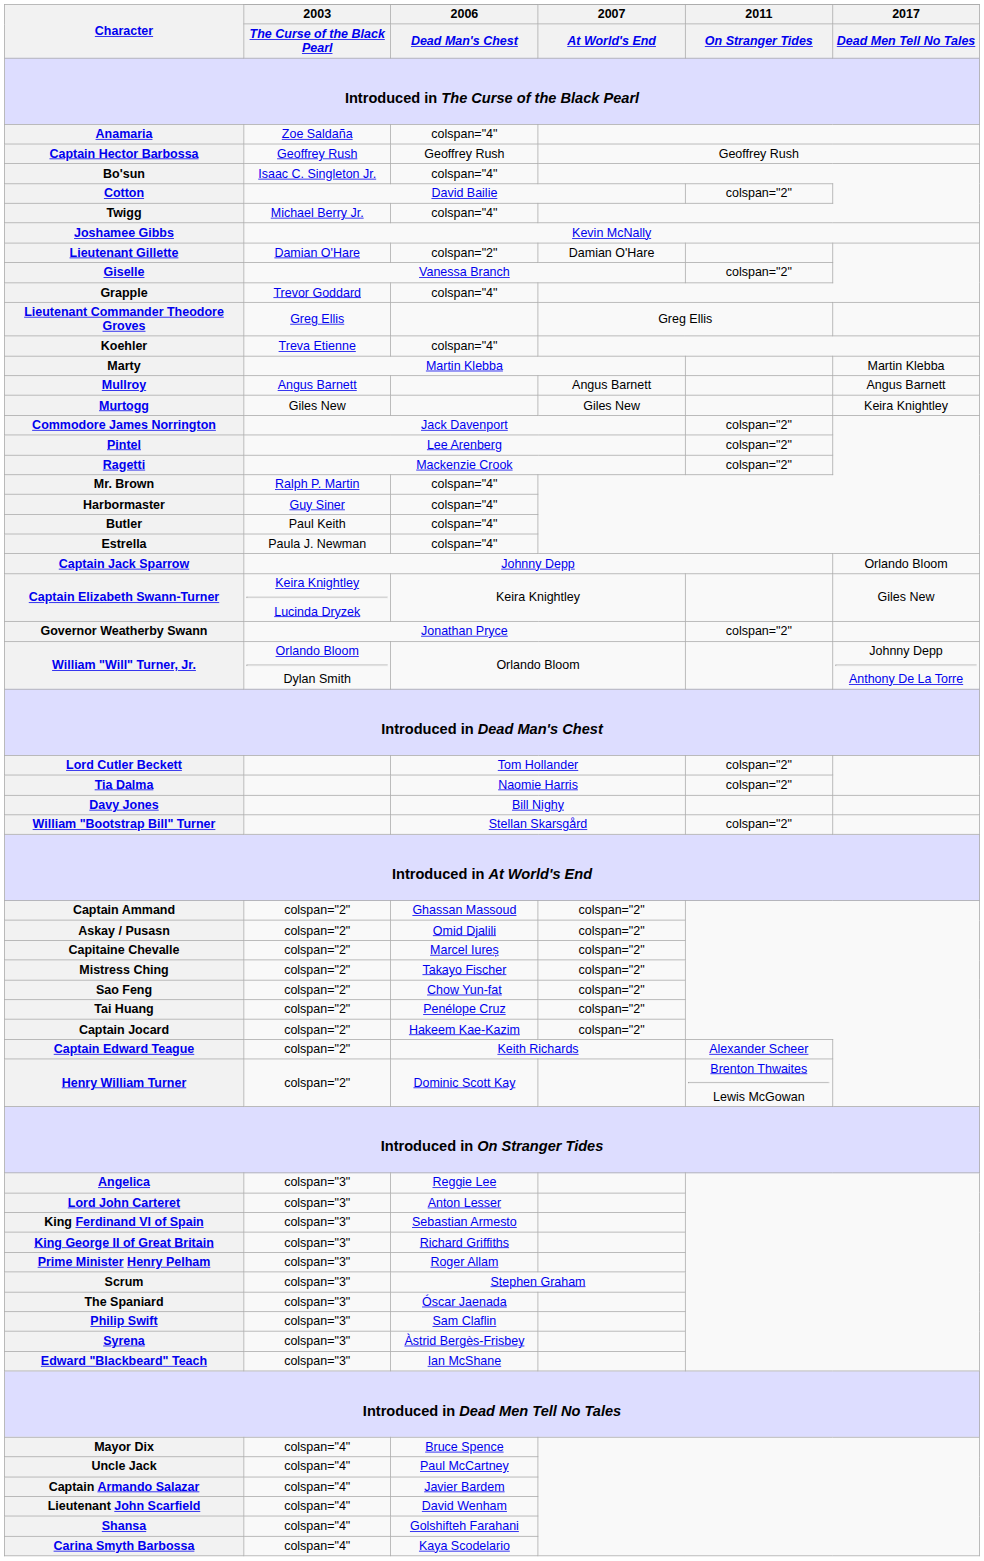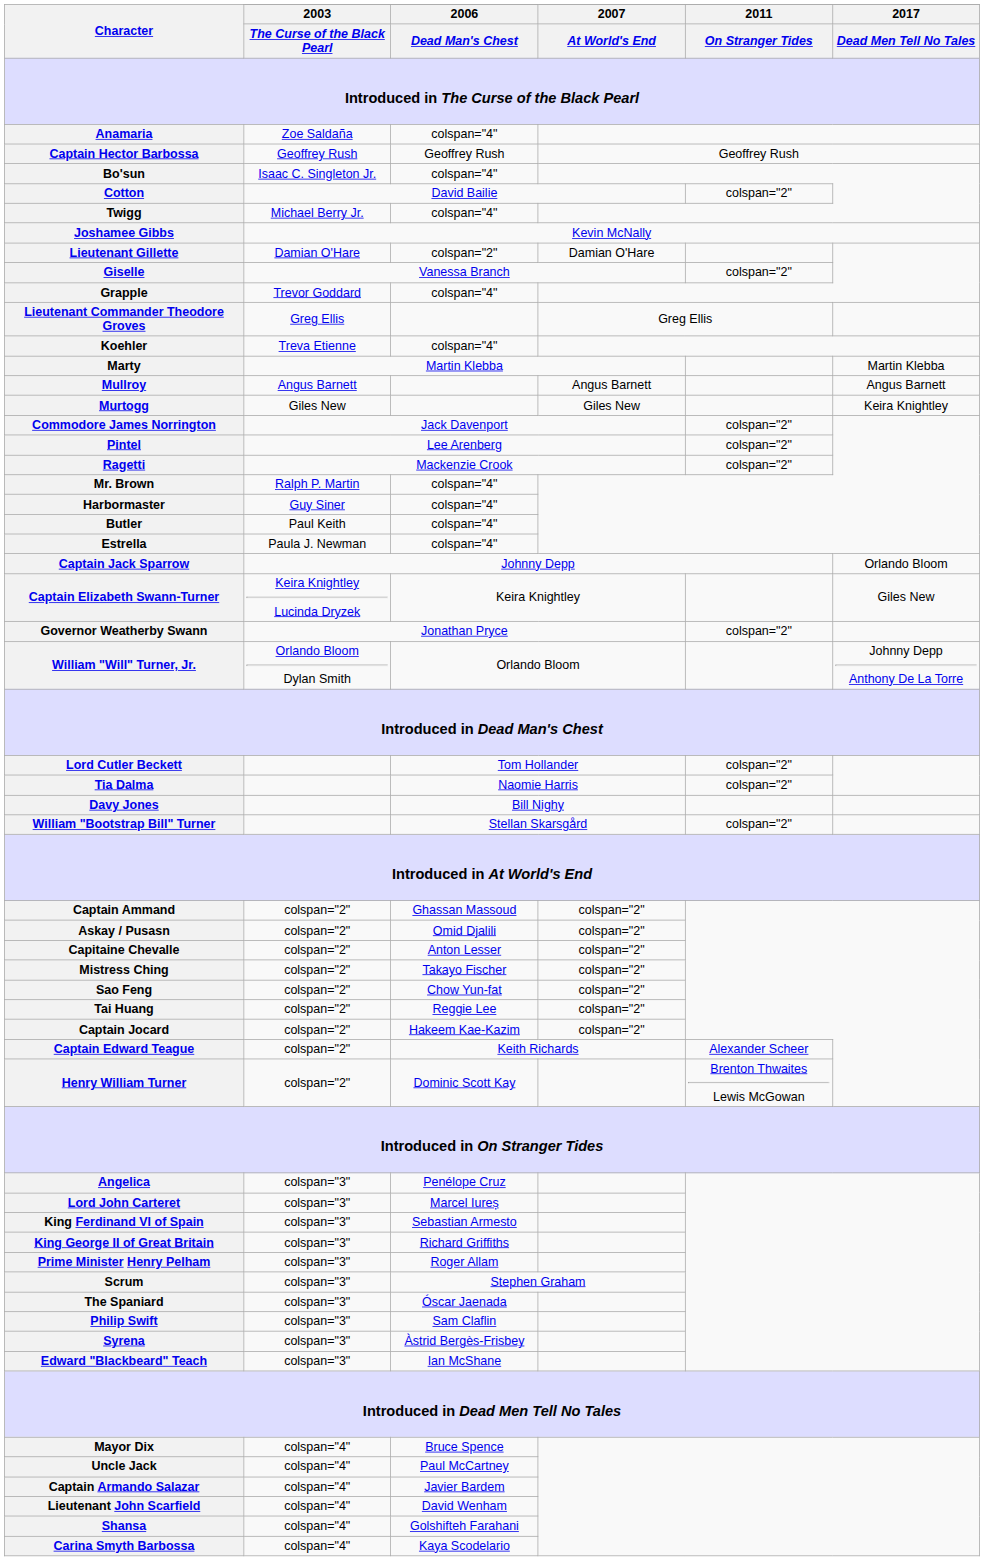(464, 950) Marcel Iureș -> (464, 950) Anton Lesser
(464, 1009) Penélope Cruz -> (464, 1009) Reggie Lee
(464, 1183) Reggie Lee -> (464, 1183) Penélope Cruz
(464, 1202) Anton Lesser -> (464, 1202) Marcel Iureș
